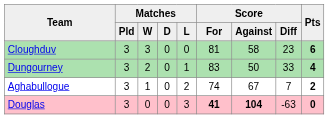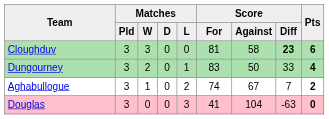(288, 50) normal -> (288, 50) bold
(214, 104) bold -> (214, 104) normal
(254, 104) bold -> (254, 104) normal
